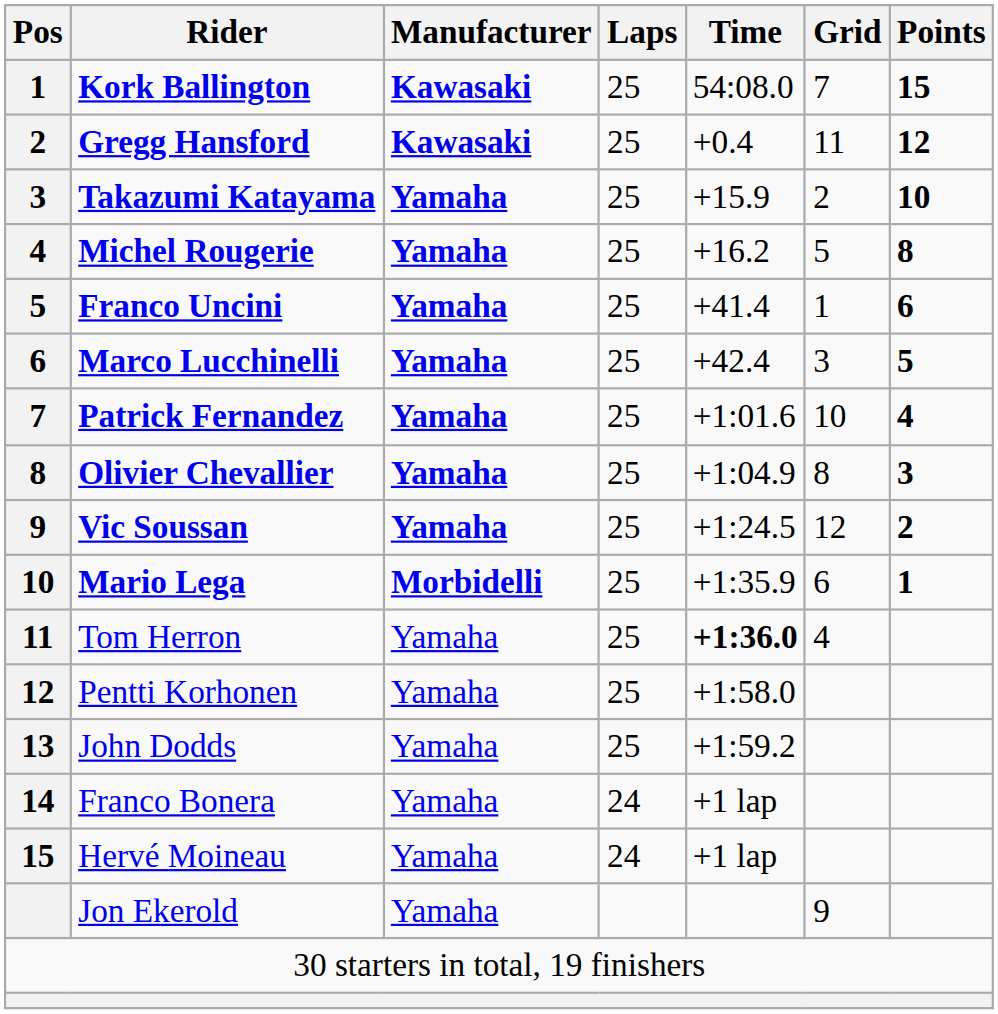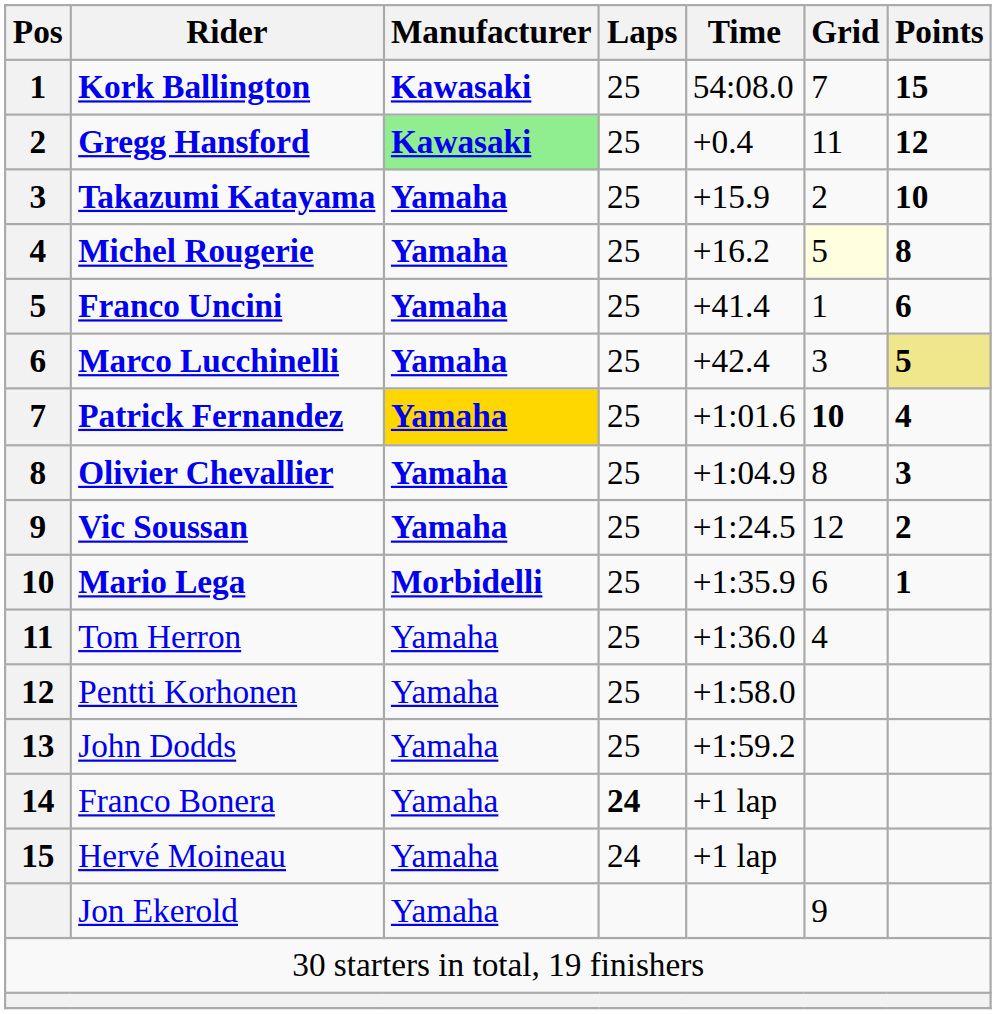(461, 141) no background -> (461, 141) lightgreen background
(822, 251) no background -> (820, 251) lightyellow background
(905, 361) no background -> (903, 361) khaki background
(449, 416) no background -> (449, 416) gold background
(830, 416) normal -> (828, 416) bold
(745, 635) bold -> (744, 635) normal
(624, 800) normal -> (624, 800) bold
